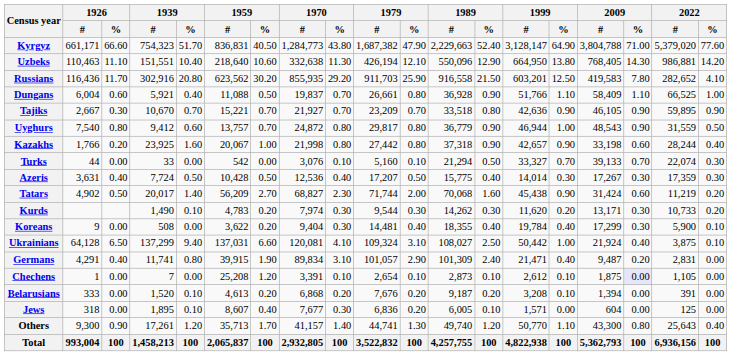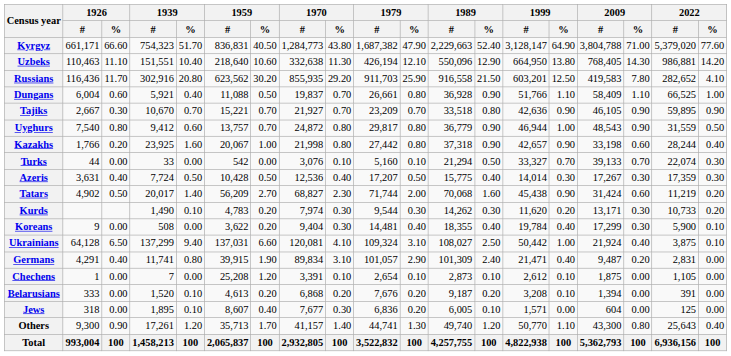(641, 276) lavender background -> (641, 276) no background
